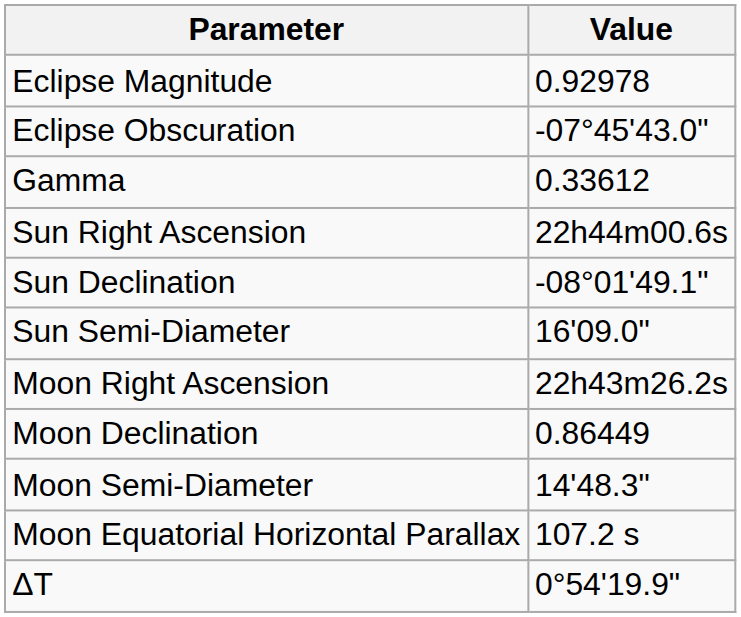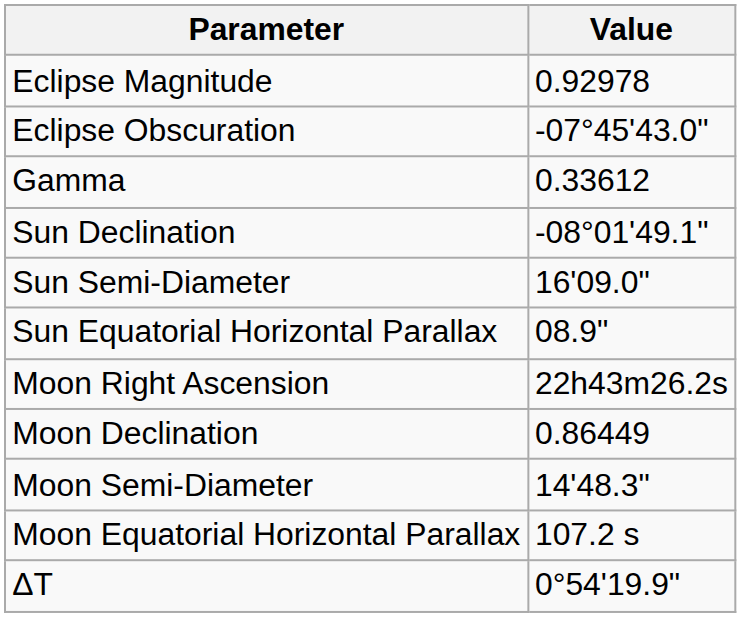- row: (159, 231)
+ row: (255, 332)
